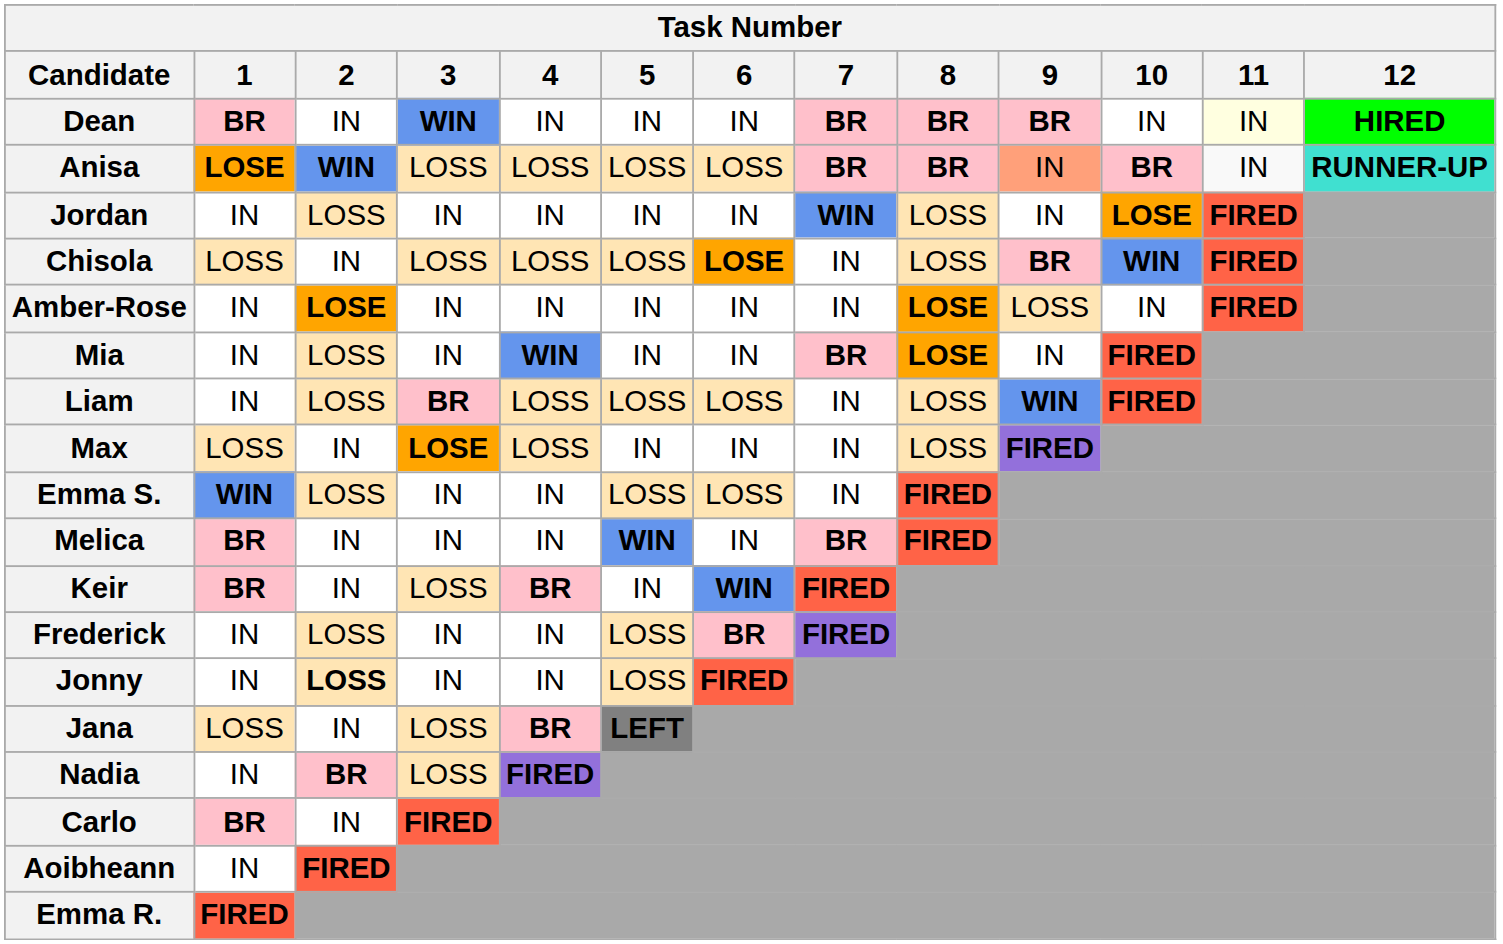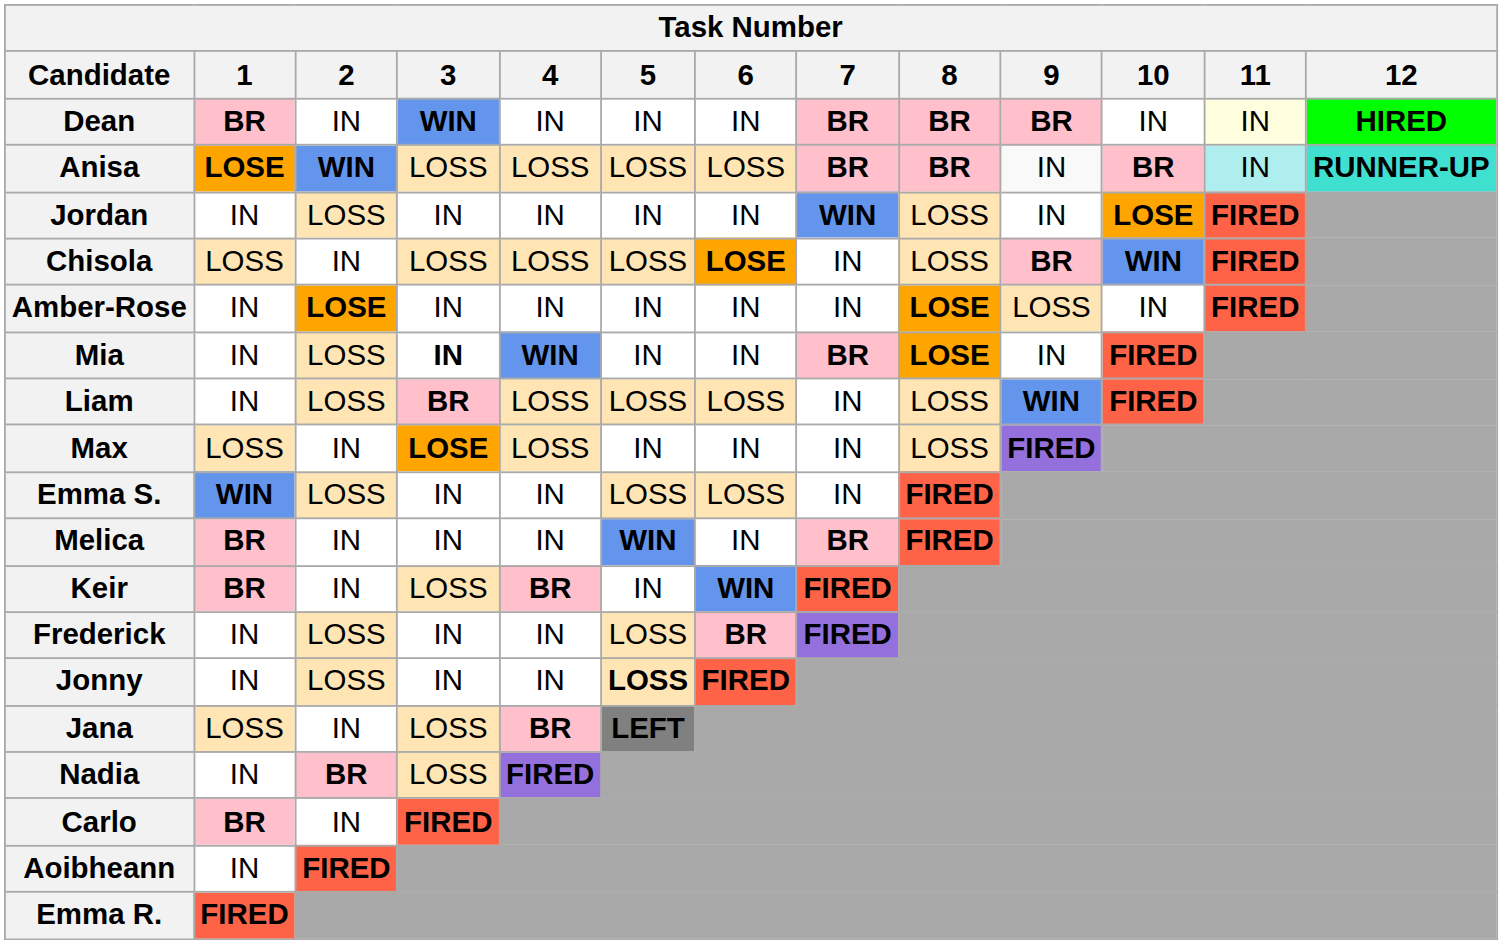(1050, 167) lightsalmon background -> (1051, 167) no background
(1254, 167) no background -> (1255, 167) paleturquoise background
(448, 354) normal -> (448, 354) bold
(346, 681) bold -> (346, 681) normal
(647, 681) normal -> (648, 681) bold
